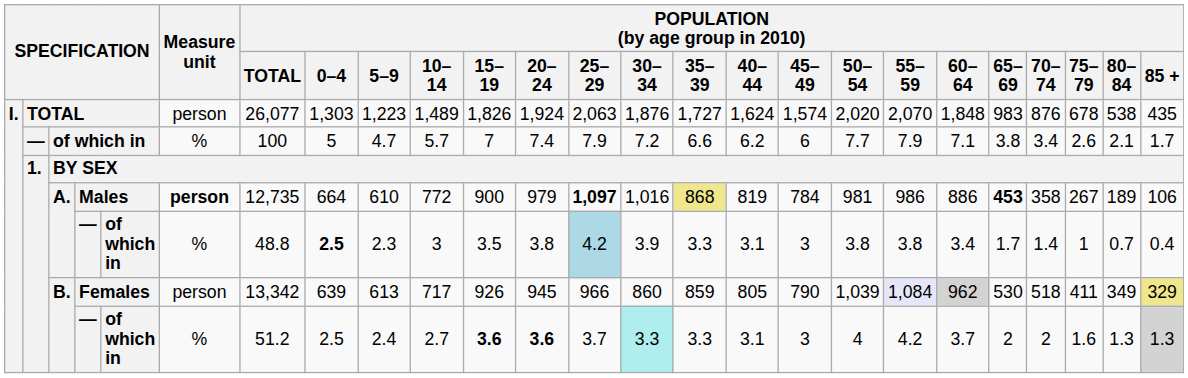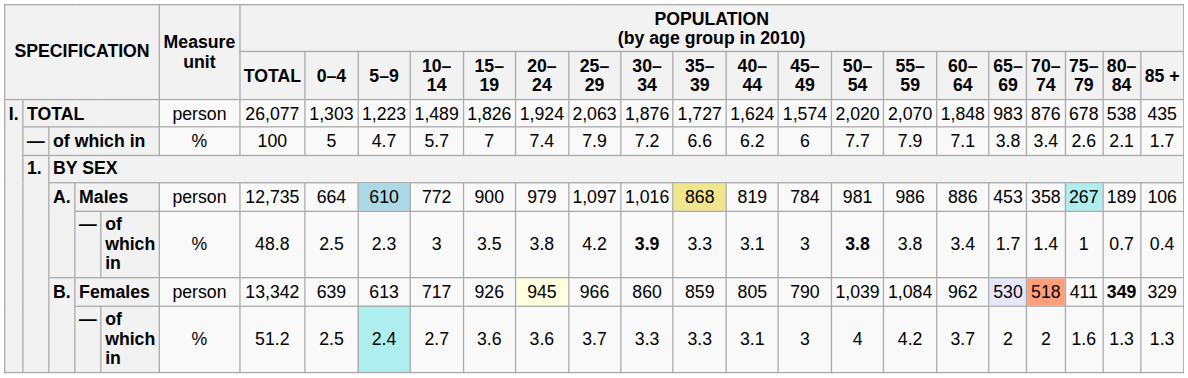(199, 197) bold -> (199, 197) normal
(384, 197) no background -> (384, 197) lightblue background
(595, 197) bold -> (595, 197) normal
(1008, 197) bold -> (1008, 197) normal
(1084, 197) no background -> (1084, 197) paleturquoise background
(331, 244) bold -> (331, 244) normal
(595, 244) lightblue background -> (595, 244) no background
(647, 244) normal -> (647, 244) bold
(858, 244) normal -> (858, 244) bold
(542, 291) no background -> (542, 291) lightyellow background
(910, 291) lavender background -> (910, 291) no background
(963, 291) lightgrey background -> (963, 291) no background
(1008, 291) no background -> (1008, 291) lavender background
(1046, 291) no background -> (1046, 291) lightsalmon background
(1122, 291) normal -> (1122, 291) bold
(1162, 291) khaki background -> (1162, 291) no background
(384, 339) no background -> (384, 339) paleturquoise background
(489, 339) bold -> (489, 339) normal
(542, 339) bold -> (542, 339) normal
(647, 339) paleturquoise background -> (647, 339) no background
(1162, 339) lightgrey background -> (1162, 339) no background
